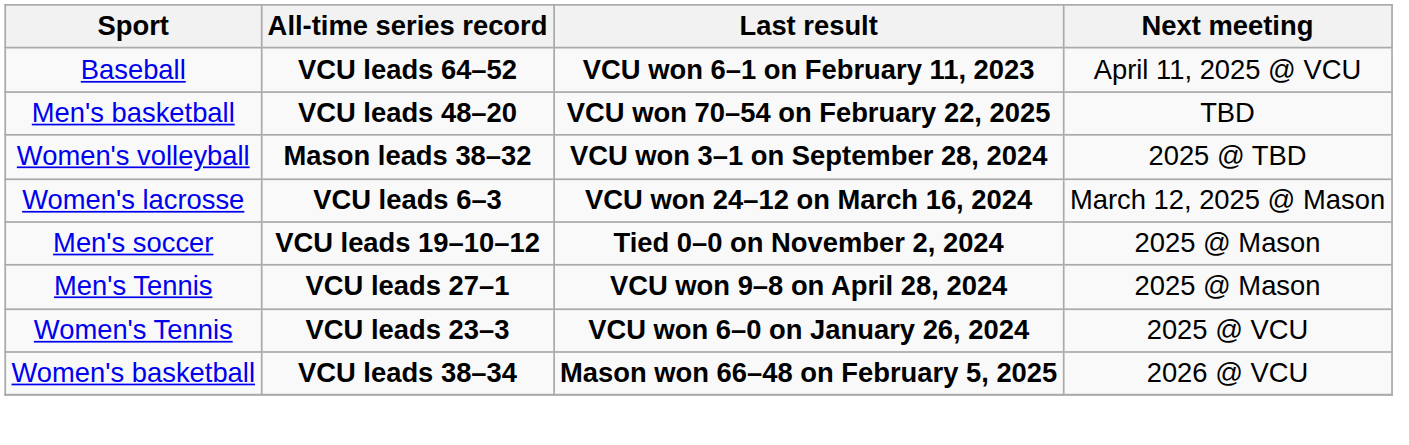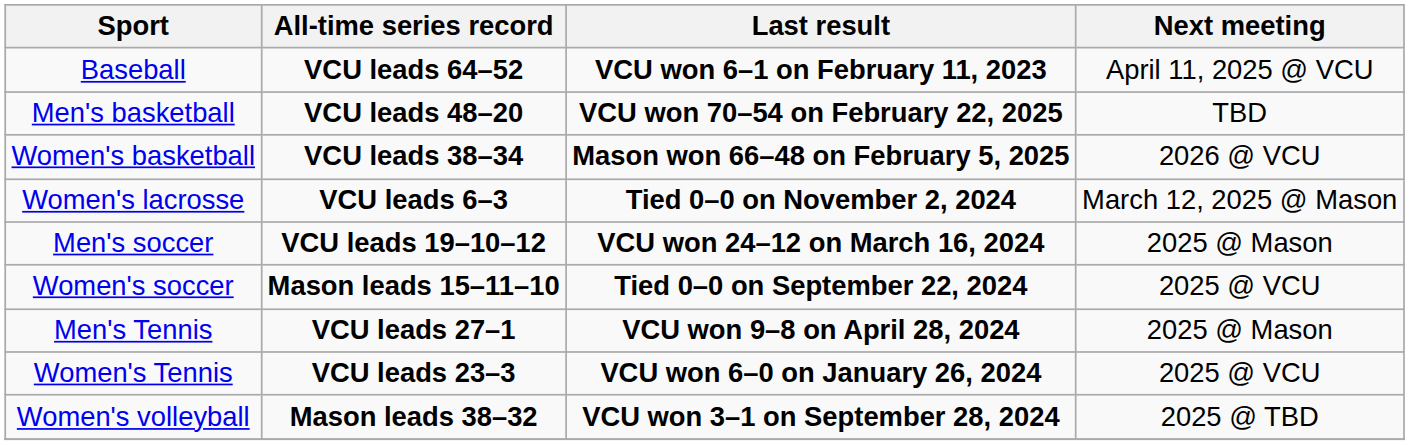rows swapped: (133, 373) <-> (133, 156)
(809, 199) VCU won 24–12 on March 16, 2024 -> (821, 199) Tied 0–0 on November 2, 2024
(809, 243) Tied 0–0 on November 2, 2024 -> (821, 243) VCU won 24–12 on March 16, 2024
+ row: (133, 286)
